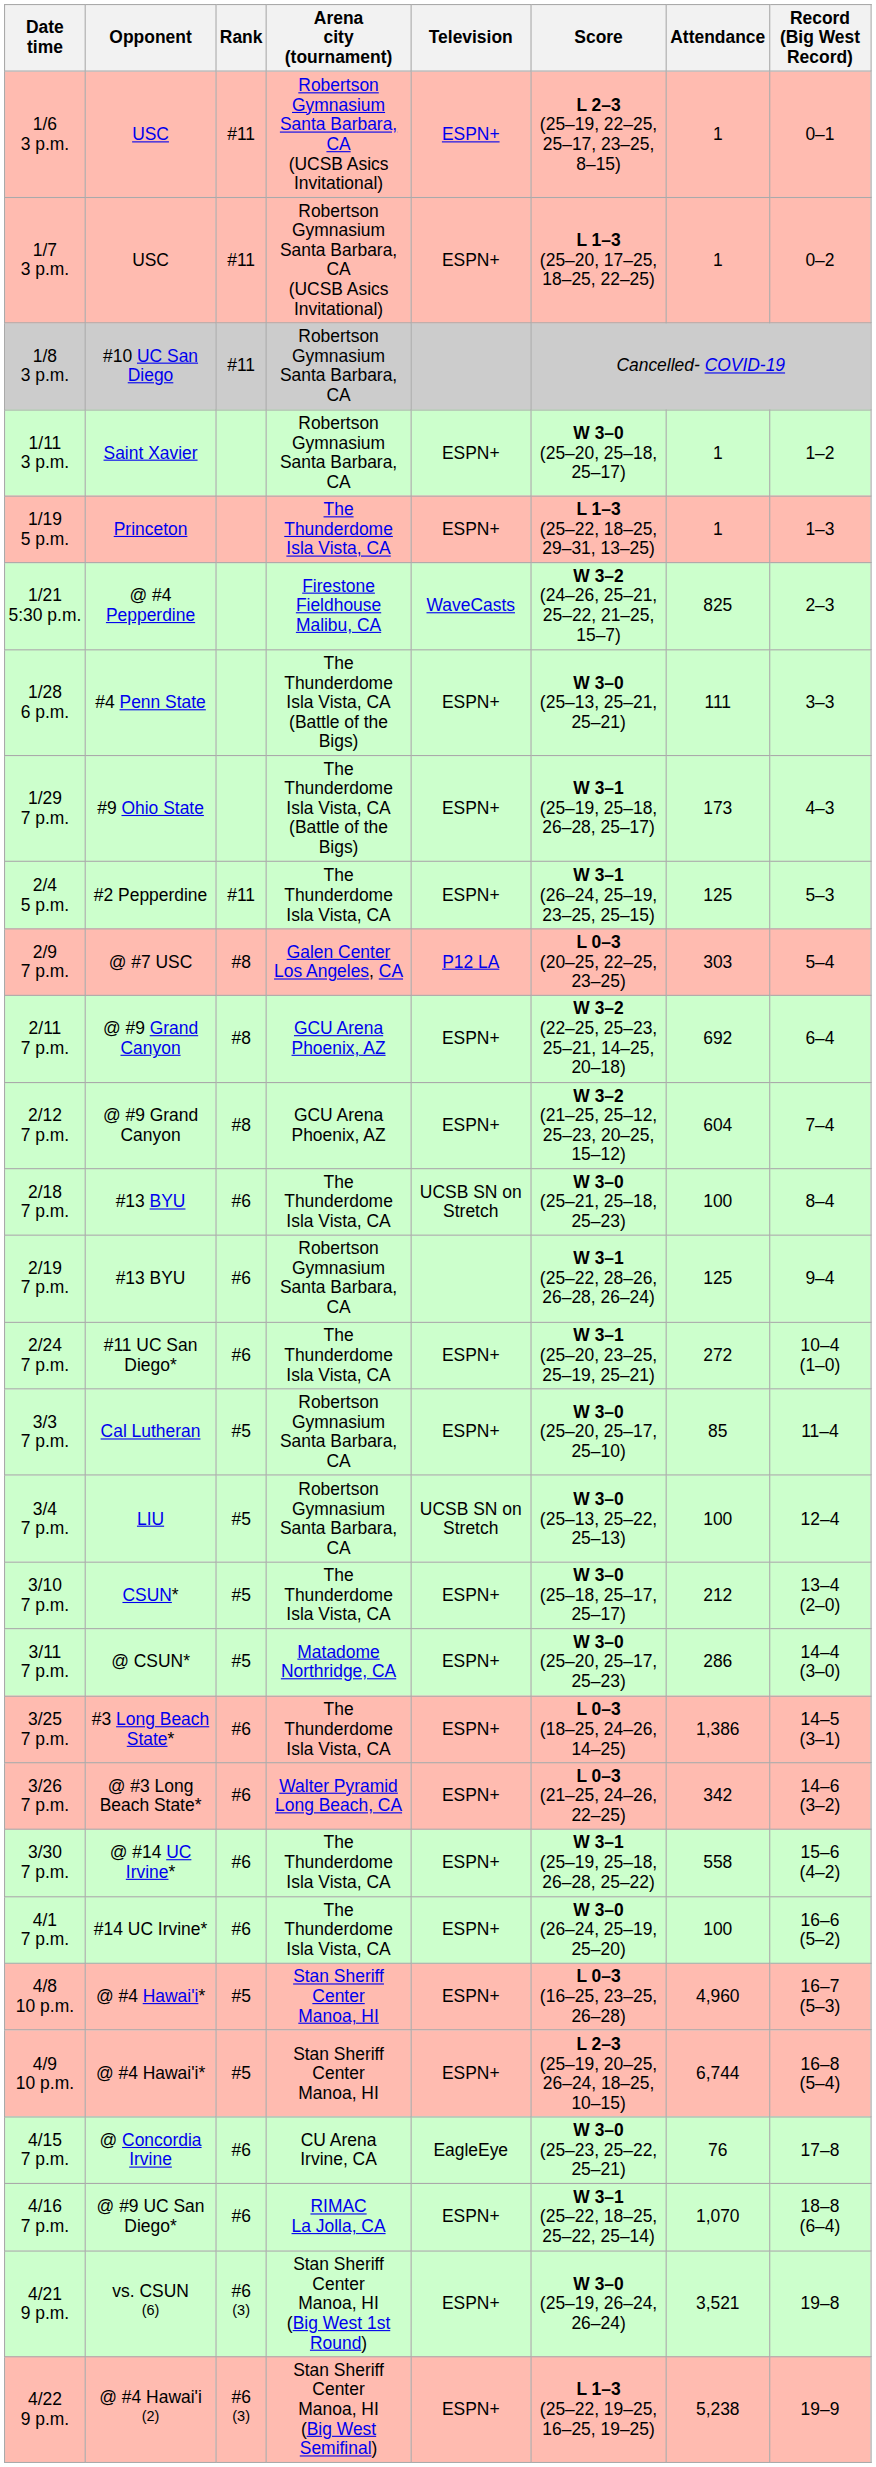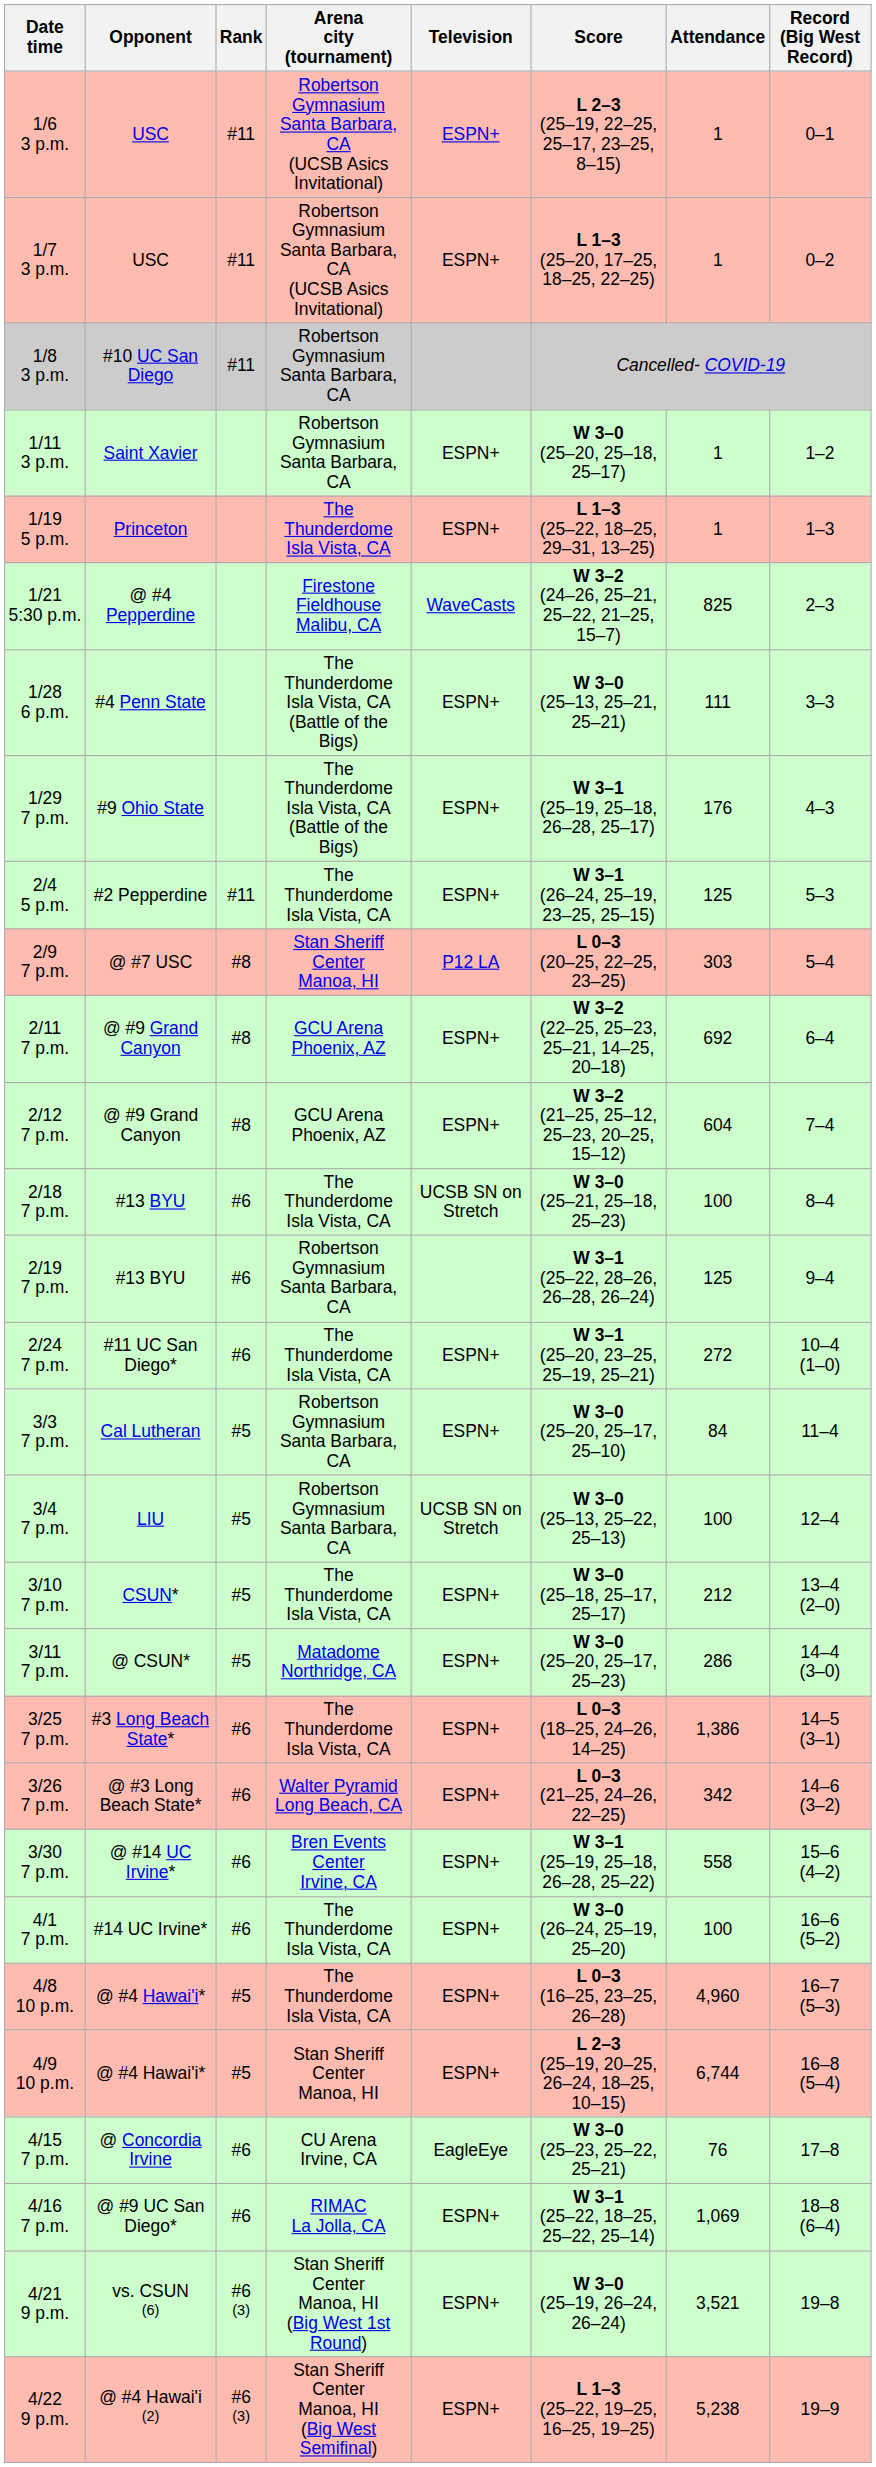(718, 808) 173 -> (718, 808) 176
(339, 961) Galen Center Los Angeles, CA -> (339, 961) Stan Sheriff Center Manoa, HI
(718, 1432) 85 -> (718, 1432) 84
(339, 1862) The Thunderdome Isla Vista, CA -> (339, 1862) Bren Events Center Irvine, CA
(339, 1996) Stan Sheriff Center Manoa, HI -> (339, 1996) The Thunderdome Isla Vista, CA
(718, 2216) 1,070 -> (718, 2216) 1,069
